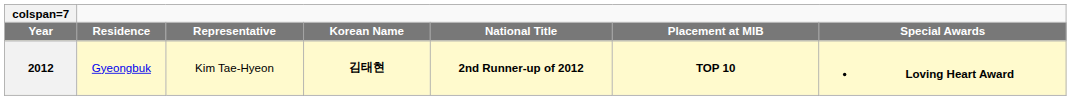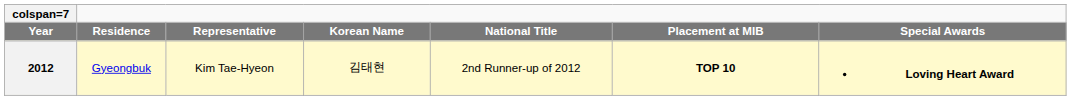(367, 67) bold -> (367, 67) normal
(521, 68) bold -> (521, 68) normal
